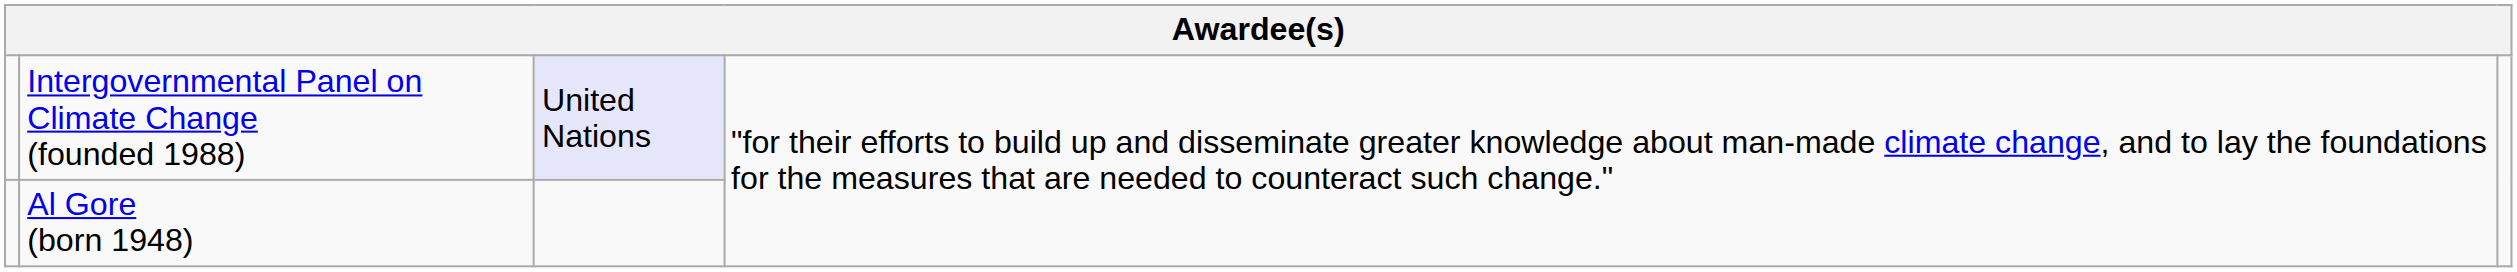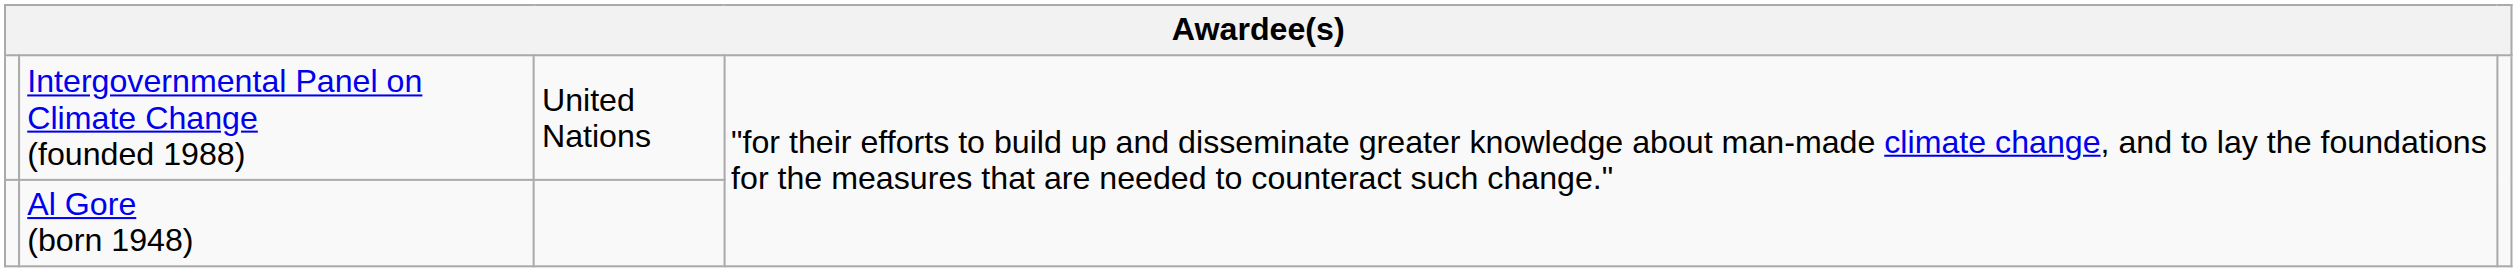(596, 117) lavender background -> (596, 117) no background
